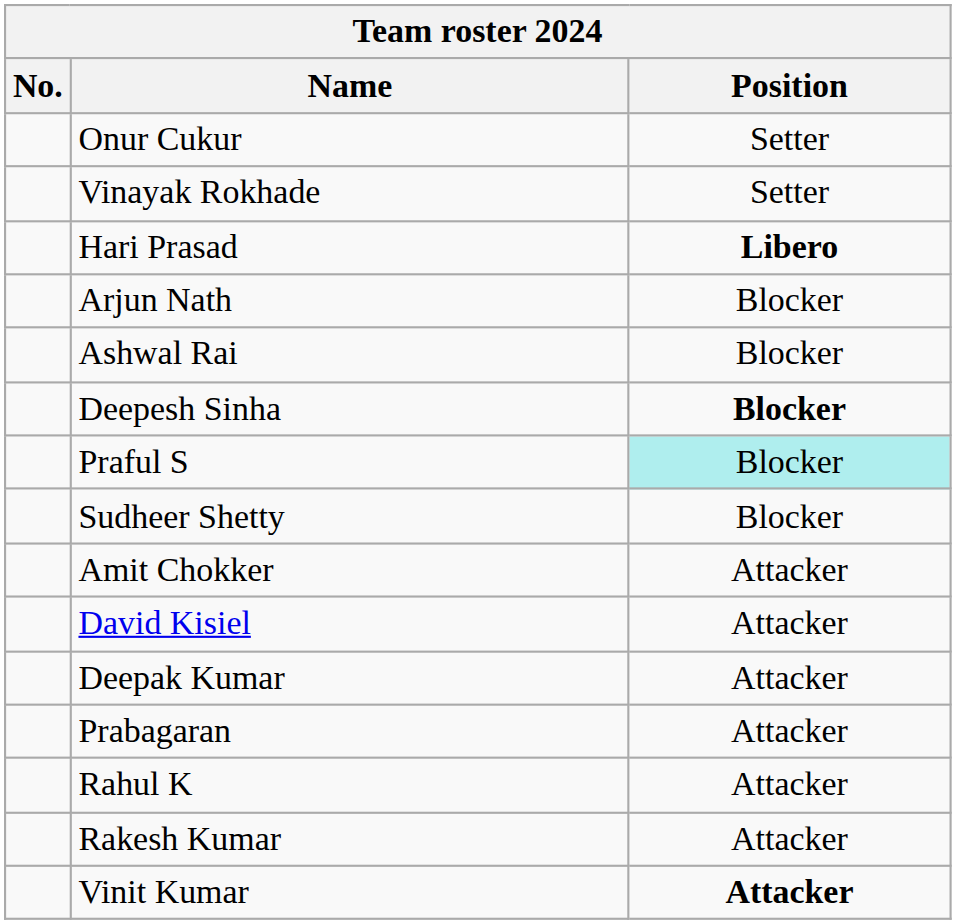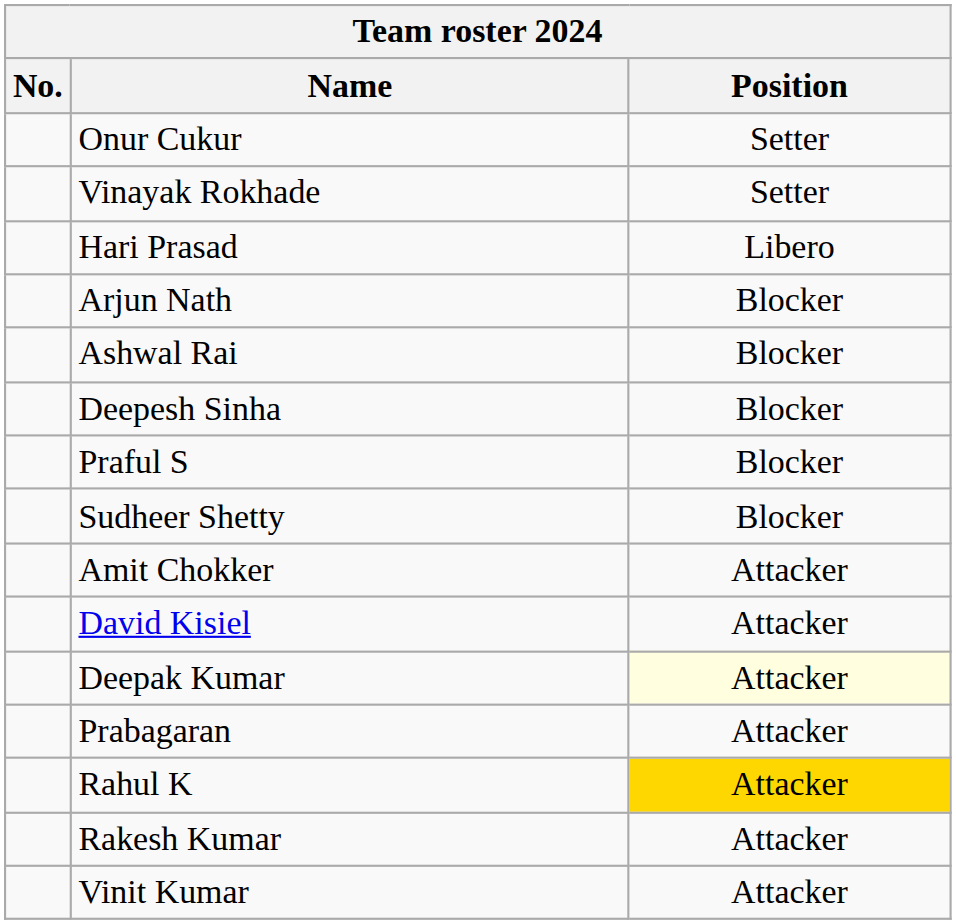(789, 246) bold -> (789, 246) normal
(789, 407) bold -> (789, 407) normal
(789, 461) paleturquoise background -> (789, 461) no background
(789, 676) no background -> (789, 676) lightyellow background
(789, 784) no background -> (789, 784) gold background
(789, 892) bold -> (789, 892) normal
